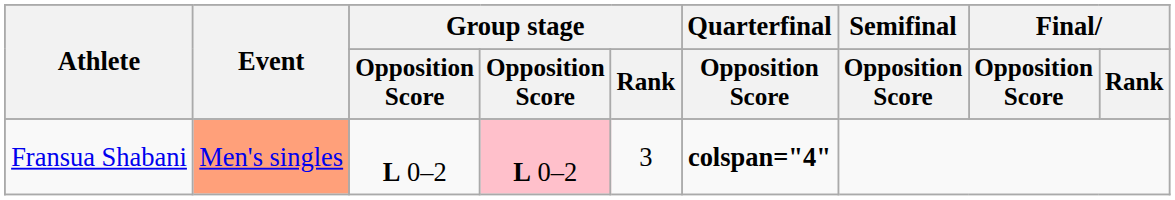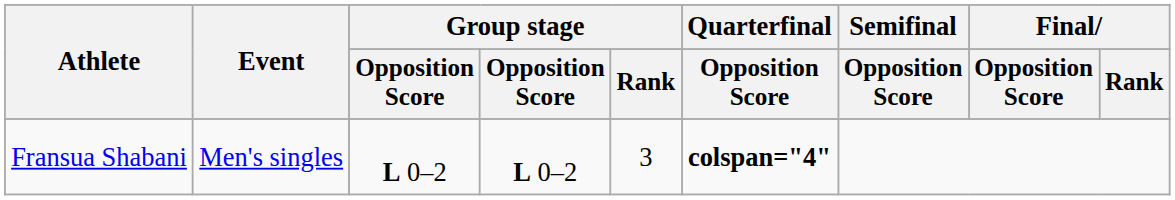(271, 156) lightsalmon background -> (271, 156) no background
(545, 172) pink background -> (545, 172) no background
